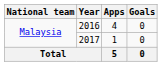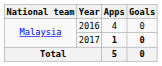(114, 40) normal -> (114, 40) bold
(142, 40) normal -> (142, 40) bold
